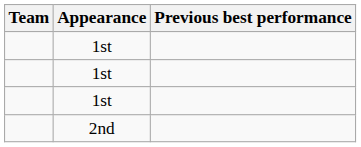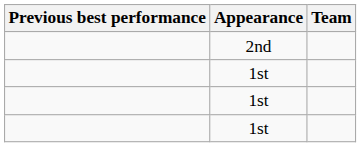columns swapped: (29, 18) <-> (253, 18)
(102, 45) 1st -> (259, 45) 2nd
(102, 127) 2nd -> (259, 127) 1st
